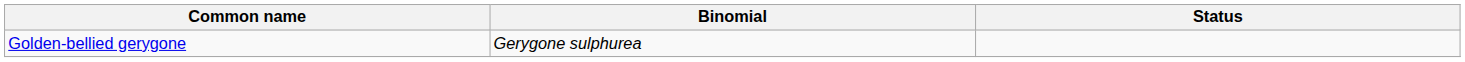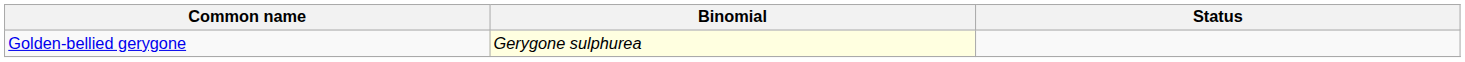(568, 43) no background -> (568, 43) lightyellow background
